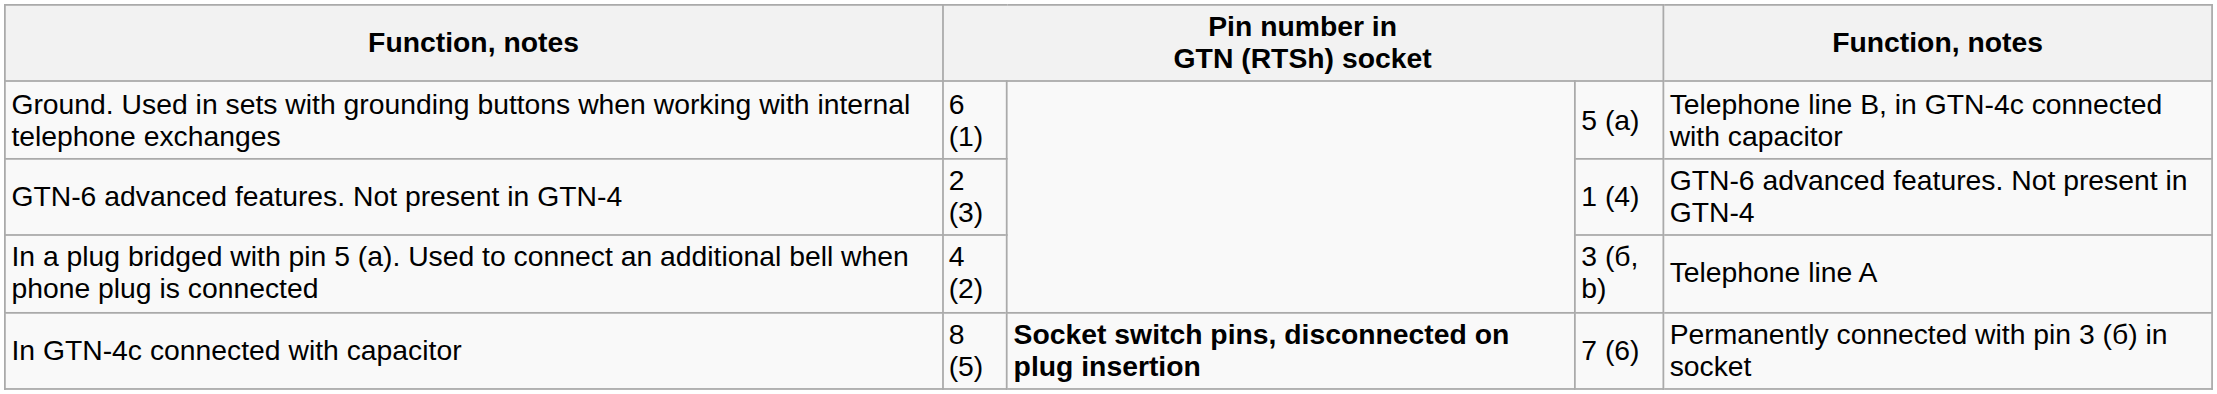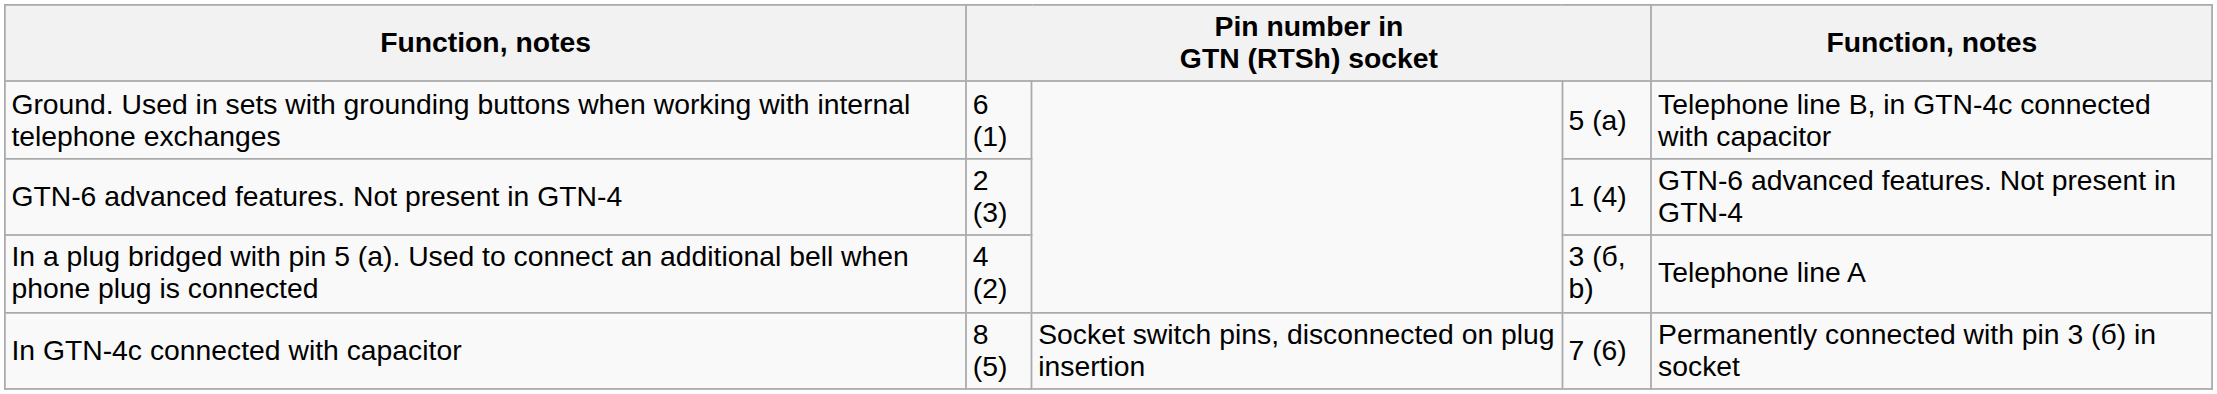(1261, 349) bold -> (1296, 349) normal
